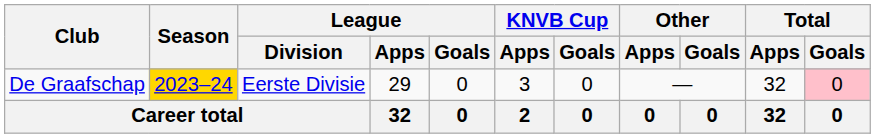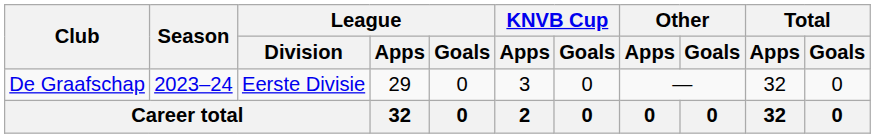(193, 84) gold background -> (193, 84) no background
(837, 84) pink background -> (837, 84) no background
